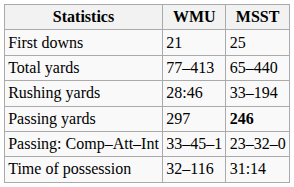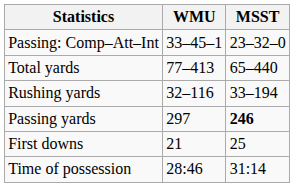rows swapped: (46, 42) <-> (84, 144)
(184, 93) 28:46 -> (190, 93) 32–116
(190, 169) 32–116 -> (184, 169) 28:46
